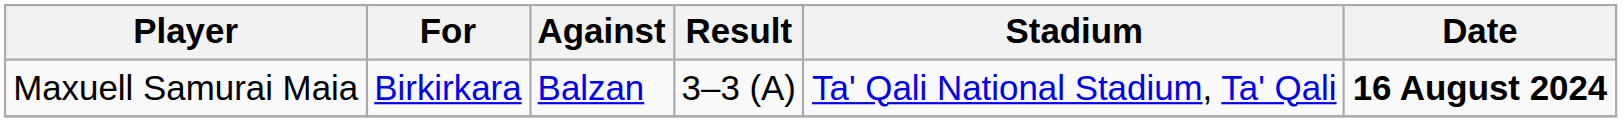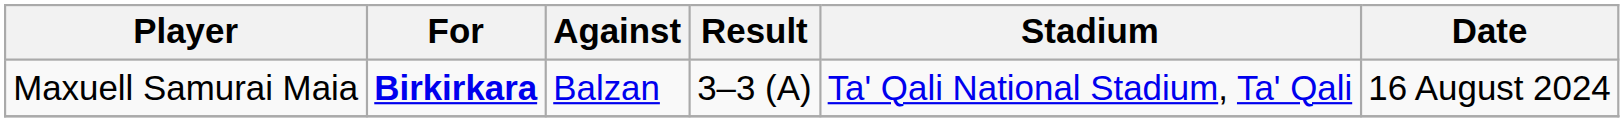(448, 87) normal -> (456, 87) bold
(1480, 87) bold -> (1489, 87) normal
